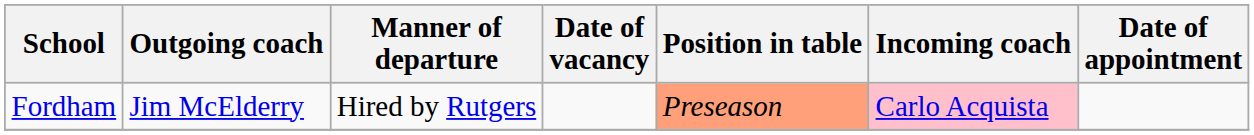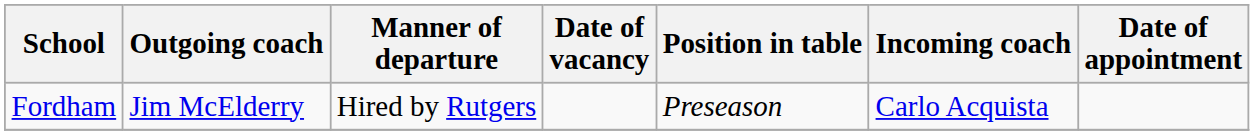(722, 105) lightsalmon background -> (722, 105) no background
(962, 105) pink background -> (962, 105) no background
